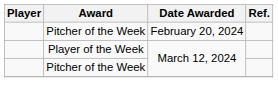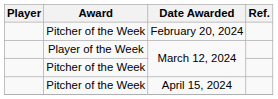+ row: (96, 85)
